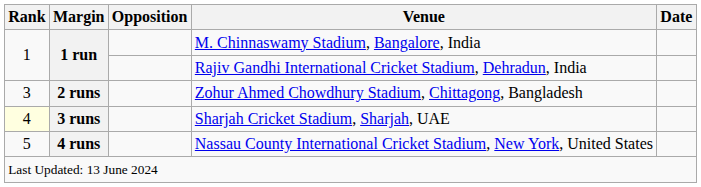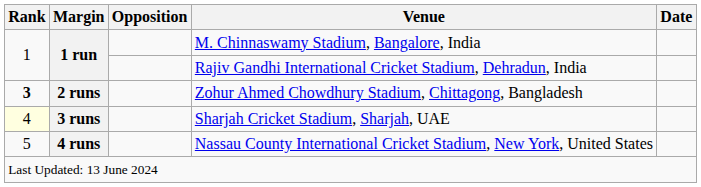(27, 93) normal -> (27, 93) bold
